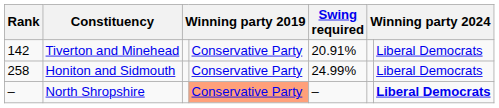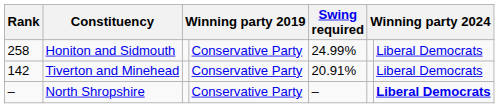rows swapped: (112, 50) <-> (110, 71)
(247, 92) lightsalmon background -> (247, 92) no background
